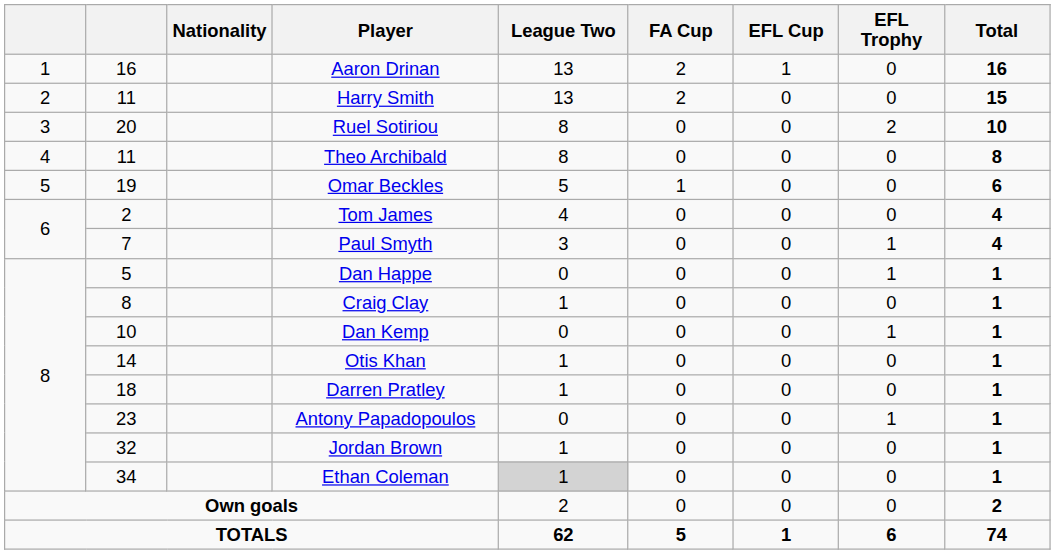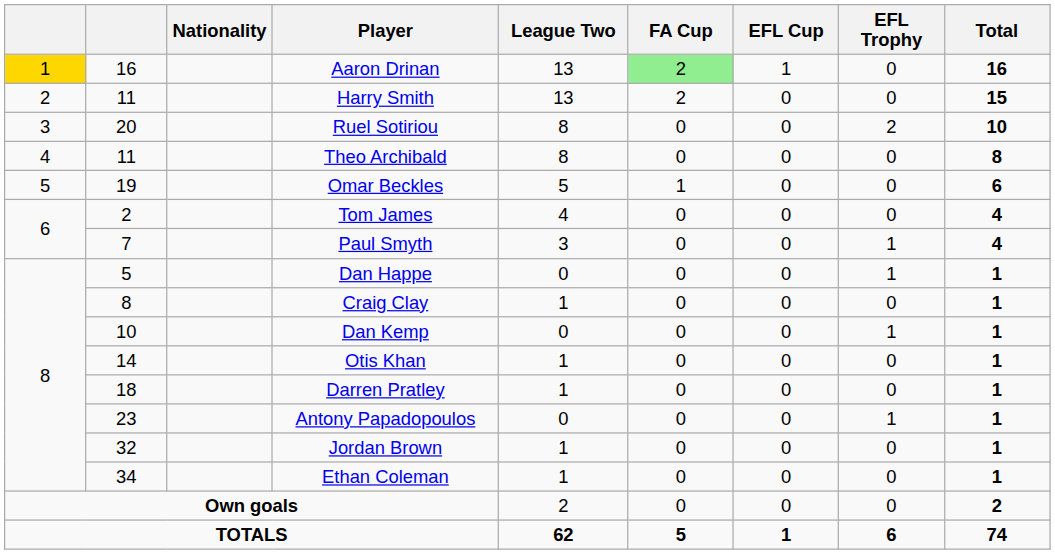(45, 69) no background -> (45, 69) gold background
(681, 69) no background -> (681, 69) lightgreen background
(563, 477) lightgrey background -> (563, 477) no background
